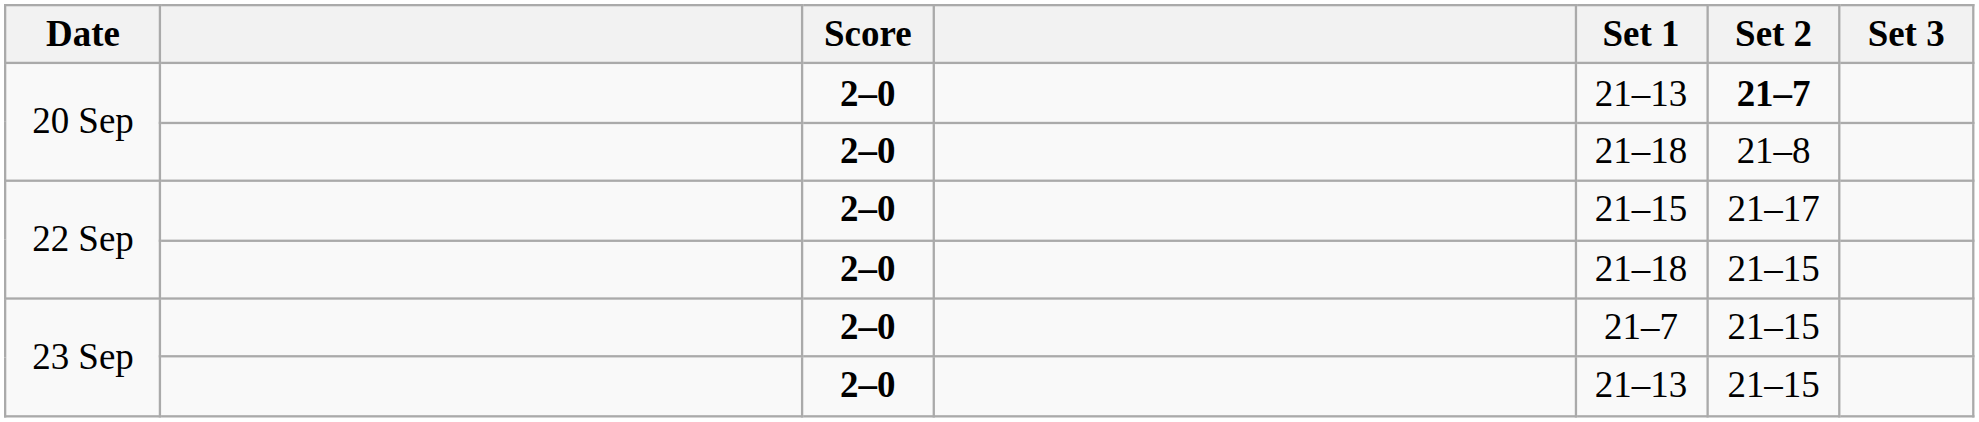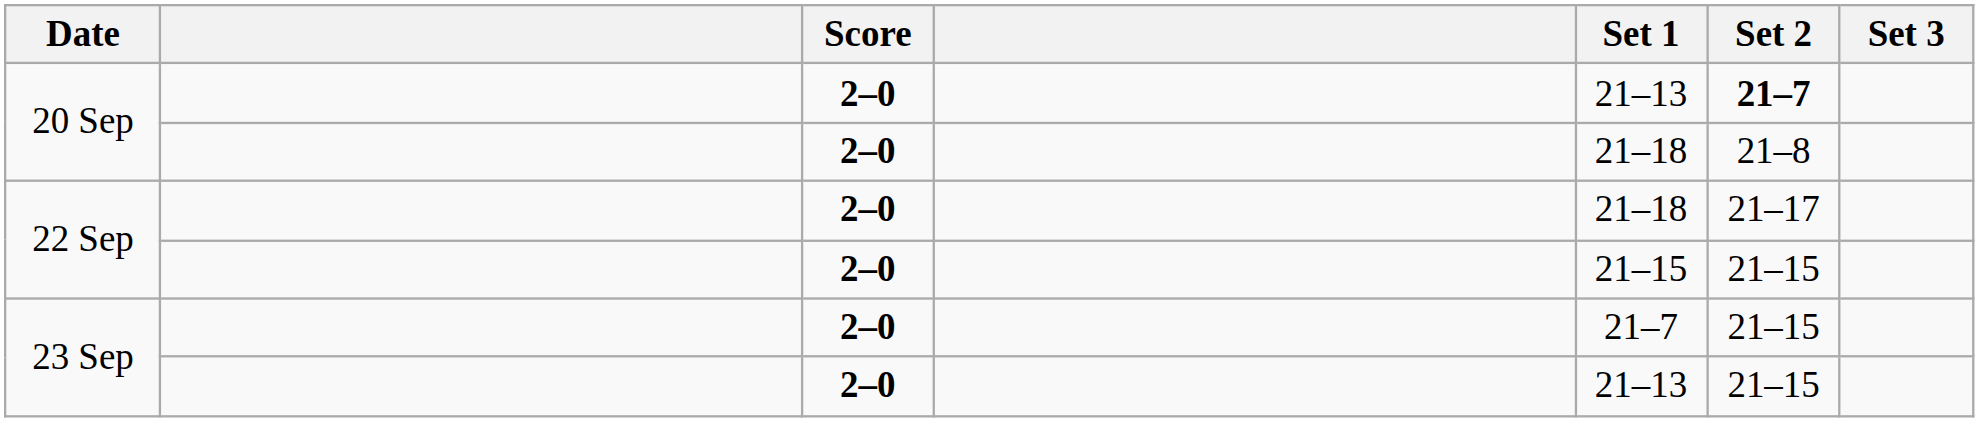(1641, 209) 21–15 -> (1641, 209) 21–18
(1641, 268) 21–18 -> (1641, 268) 21–15
